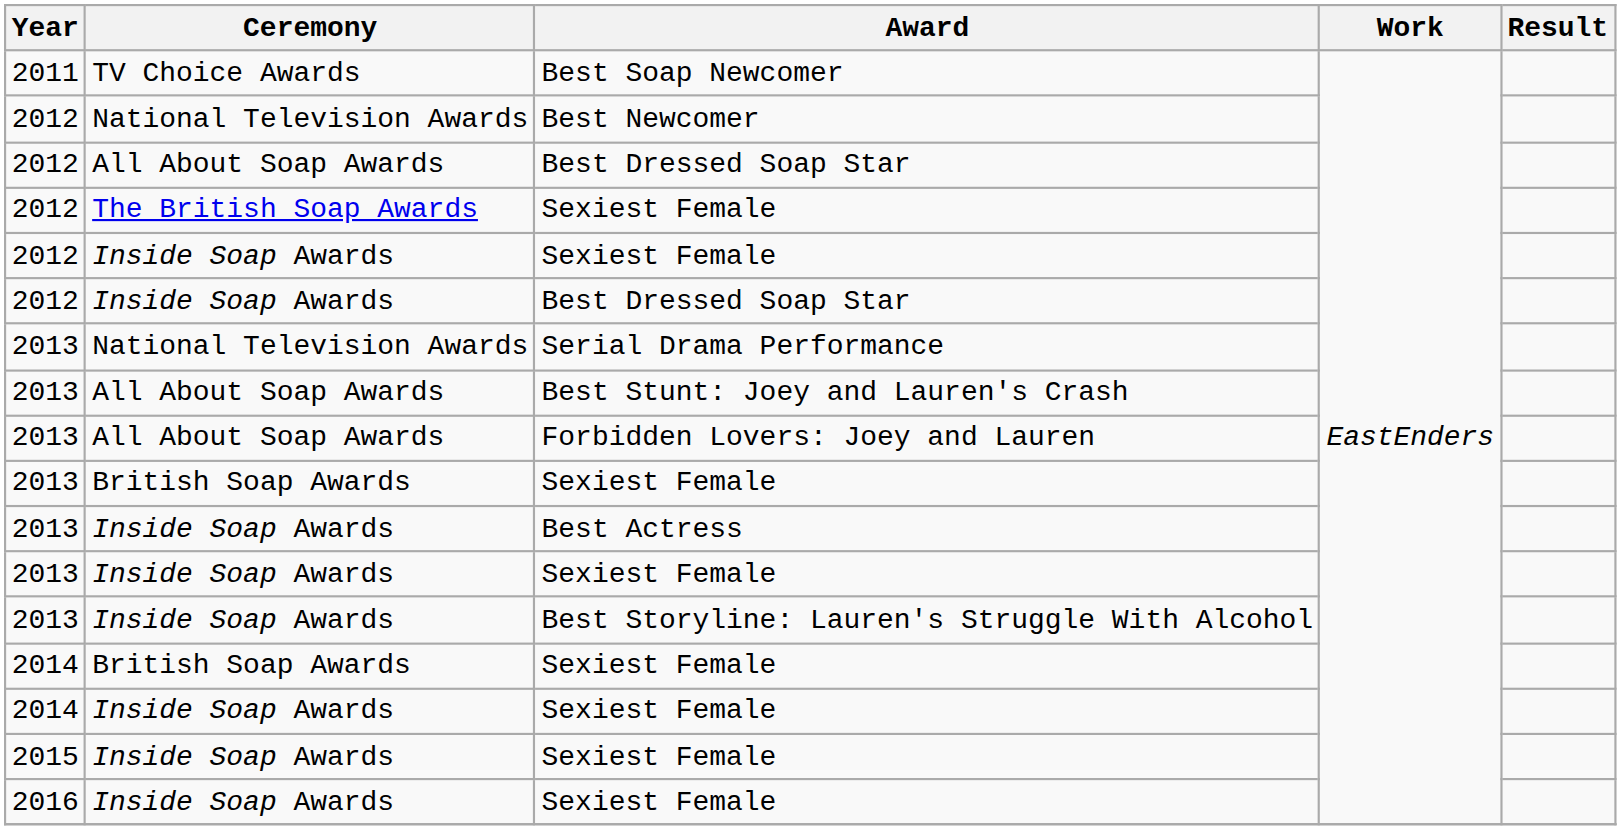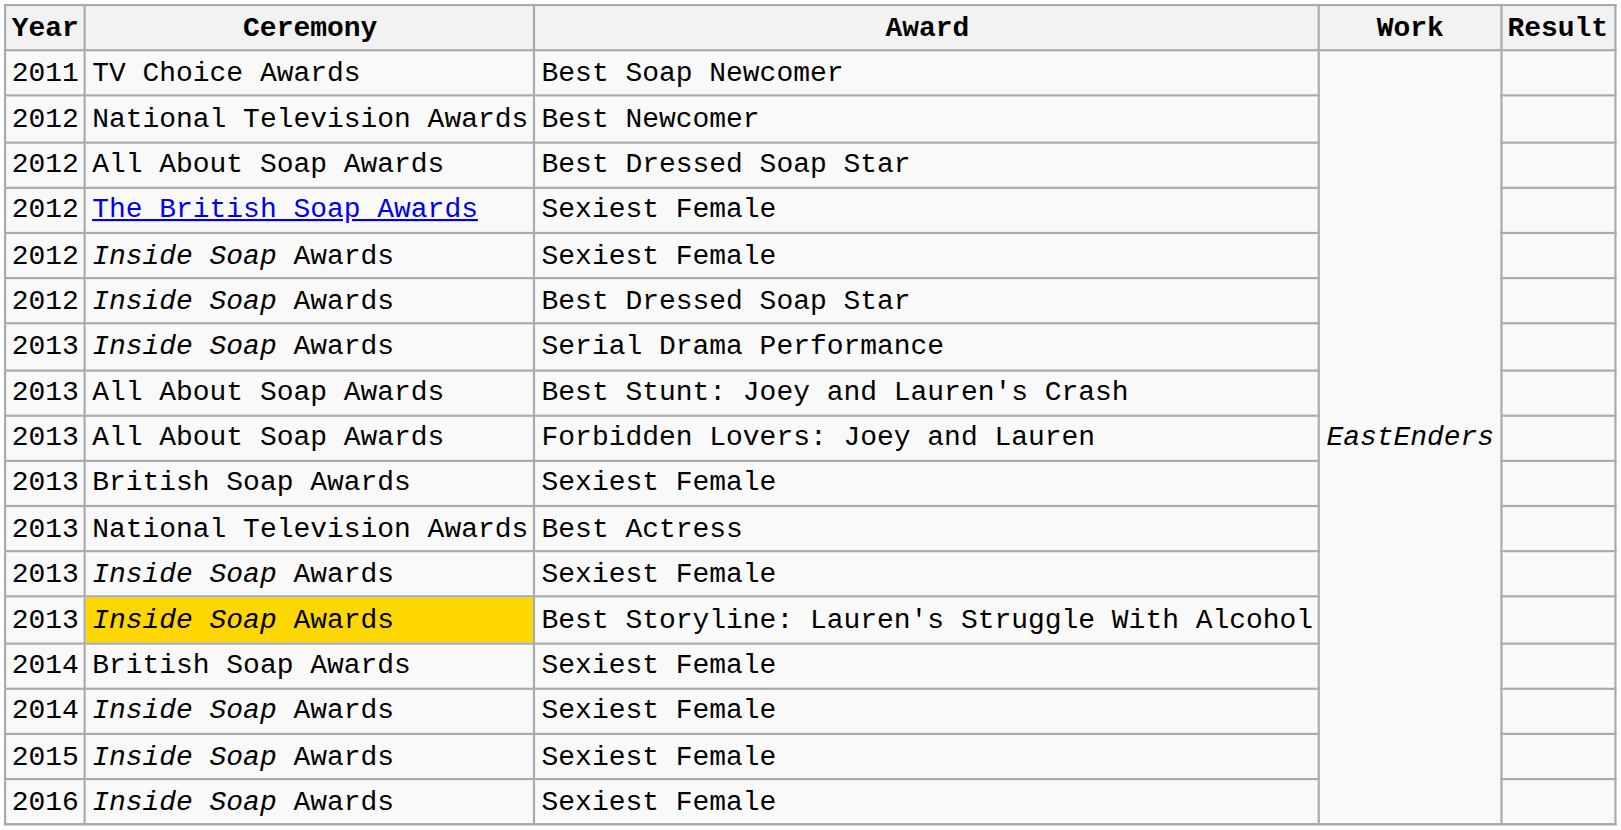(310, 347) National Television Awards -> (243, 347) Inside Soap Awards
(243, 529) Inside Soap Awards -> (310, 529) National Television Awards
(243, 620) no background -> (243, 620) gold background
